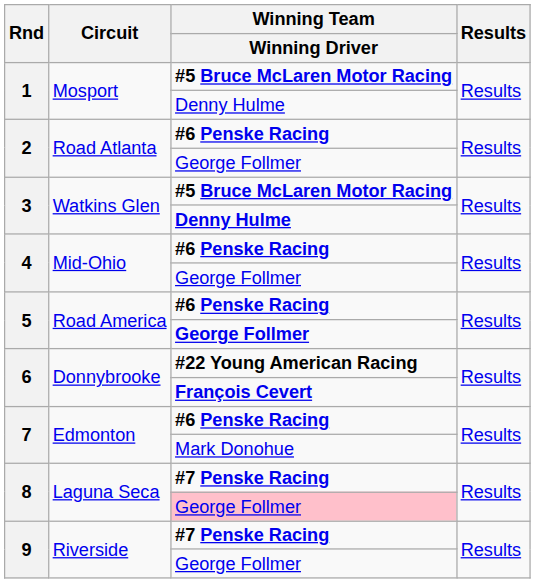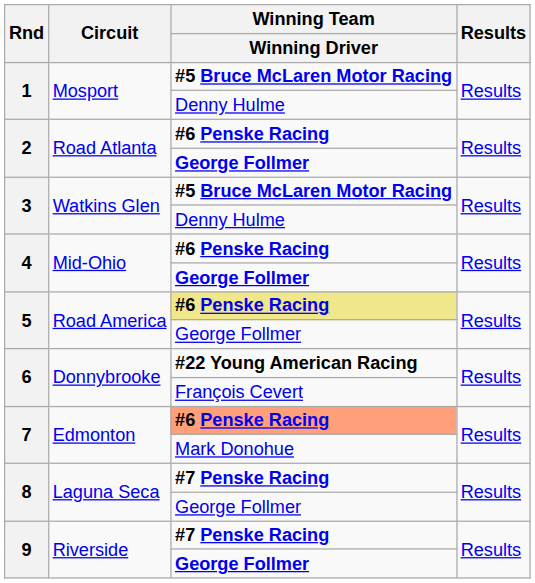(238, 163) normal -> (242, 163) bold
(233, 220) bold -> (230, 220) normal
(238, 277) normal -> (242, 277) bold
(252, 306) no background -> (252, 306) khaki background
(242, 335) bold -> (238, 335) normal
(244, 392) bold -> (239, 392) normal
(252, 421) no background -> (252, 421) lightsalmon background
(238, 507) pink background -> (238, 507) no background
(238, 564) normal -> (242, 564) bold
